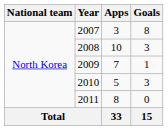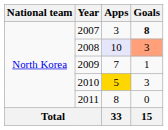(147, 30) normal -> (147, 30) bold
(116, 47) no background -> (116, 47) lavender background
(147, 47) no background -> (147, 47) lightsalmon background
(116, 82) no background -> (116, 82) gold background
